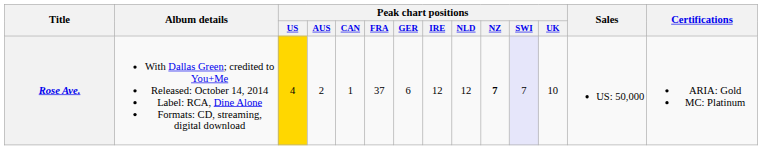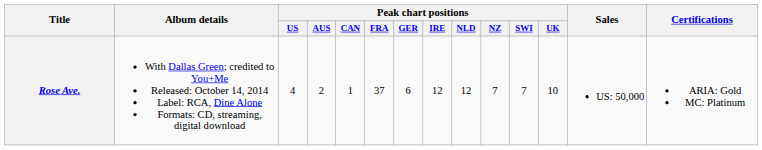(293, 90) gold background -> (293, 90) no background
(495, 90) bold -> (495, 90) normal
(524, 90) lavender background -> (524, 90) no background
